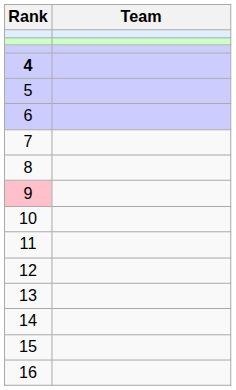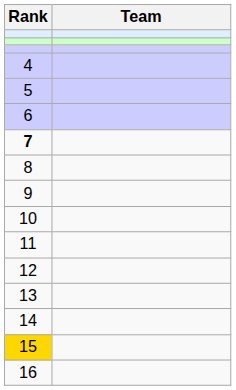(28, 65) bold -> (28, 65) normal
(28, 142) normal -> (28, 142) bold
(28, 193) pink background -> (28, 193) no background
(28, 347) no background -> (28, 347) gold background
